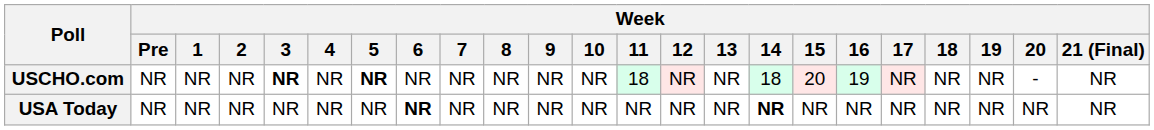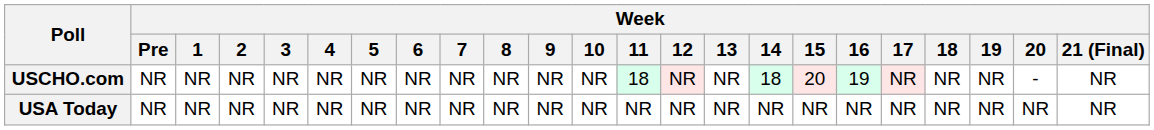(286, 79) bold -> (286, 79) normal
(374, 79) bold -> (374, 79) normal
(418, 109) bold -> (418, 109) normal
(771, 109) bold -> (771, 109) normal
